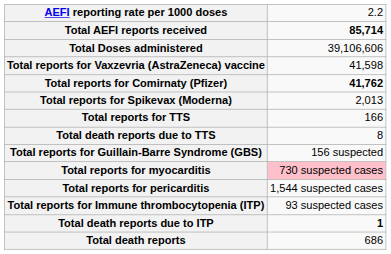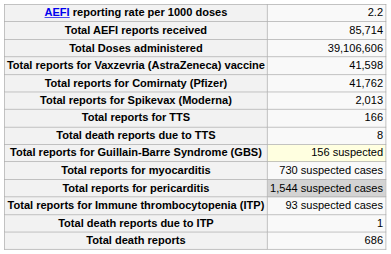(366, 30) bold -> (366, 30) normal
(366, 83) bold -> (366, 83) normal
(347, 153) no background -> (347, 153) lightyellow background
(331, 170) pink background -> (331, 170) no background
(327, 188) no background -> (327, 188) lightgrey background
(380, 223) bold -> (380, 223) normal
